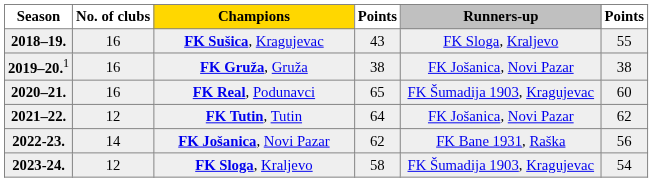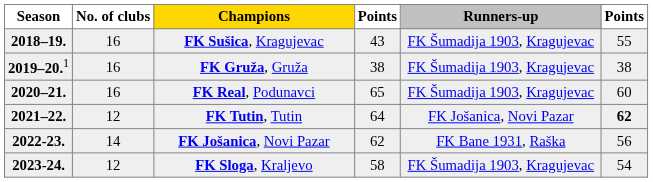(501, 40) FK Sloga, Kraljevo -> (501, 40) FK Šumadija 1903, Kragujevac
(501, 66) FK Jošanica, Novi Pazar -> (501, 66) FK Šumadija 1903, Kragujevac
(624, 116) normal -> (624, 116) bold
